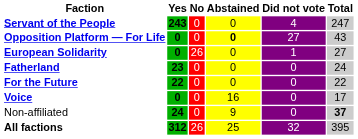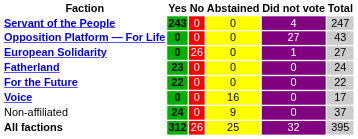(233, 38) bold -> (233, 38) normal
(340, 113) bold -> (340, 113) normal
